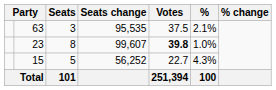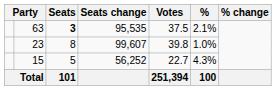(73, 28) normal -> (73, 28) bold
(178, 45) bold -> (178, 45) normal
